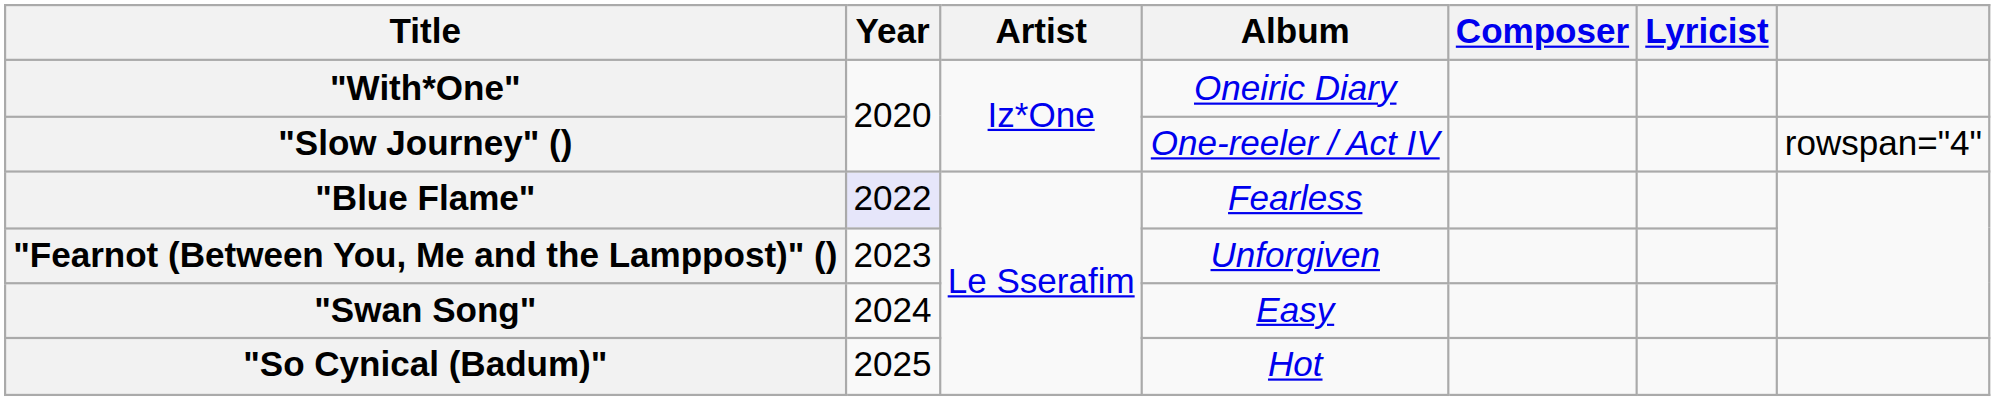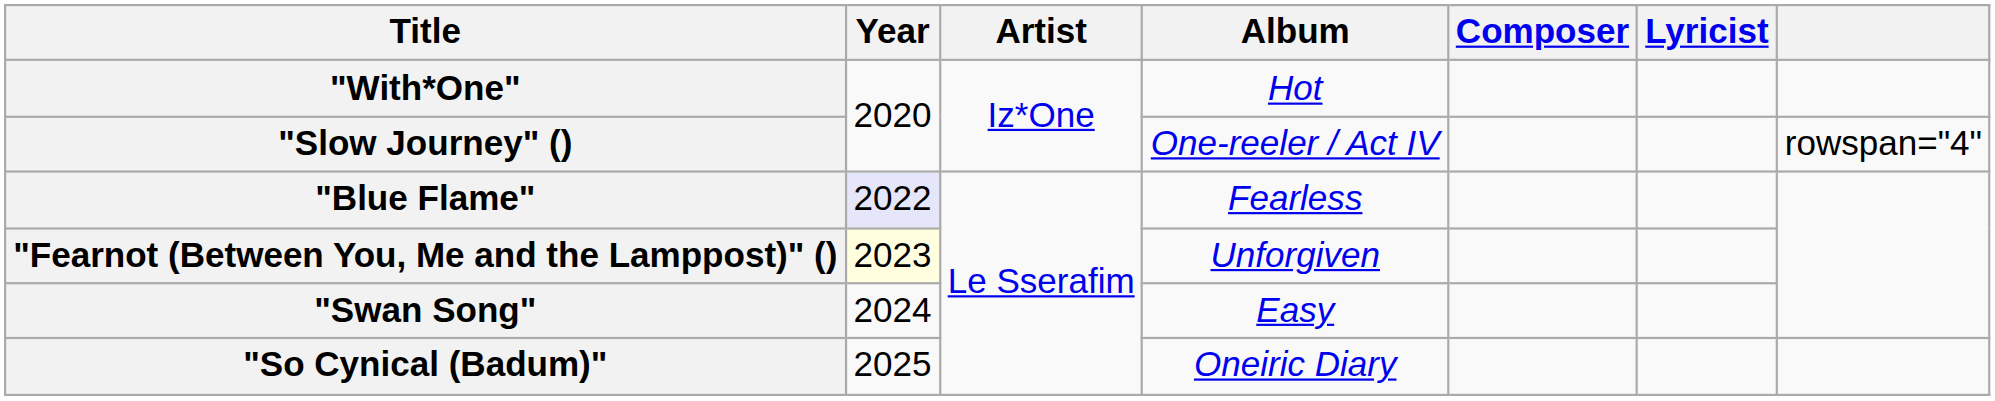(1295, 87) Oneiric Diary -> (1295, 87) Hot
(893, 254) no background -> (893, 254) lightyellow background
(1295, 365) Hot -> (1295, 365) Oneiric Diary
